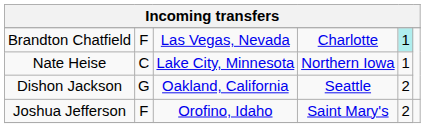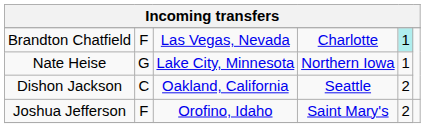(144, 63) C -> (144, 63) G
(144, 87) G -> (144, 87) C
